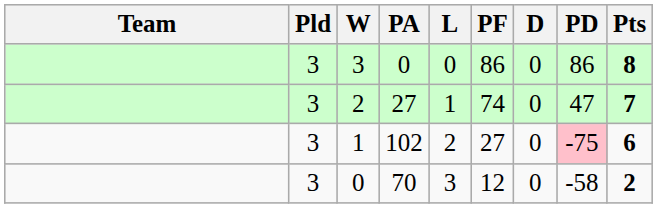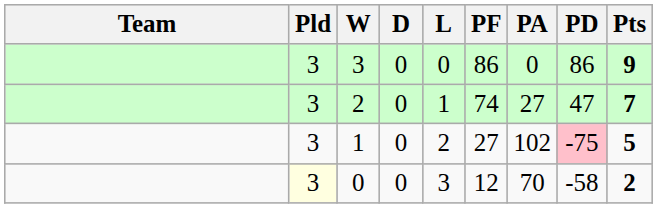columns swapped: (535, 24) <-> (404, 24)
(630, 63) 8 -> (630, 63) 9
(630, 143) 6 -> (630, 143) 5
(313, 182) no background -> (313, 182) lightyellow background
